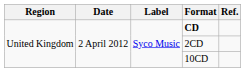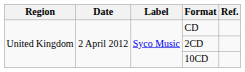(192, 28) bold -> (191, 28) normal
